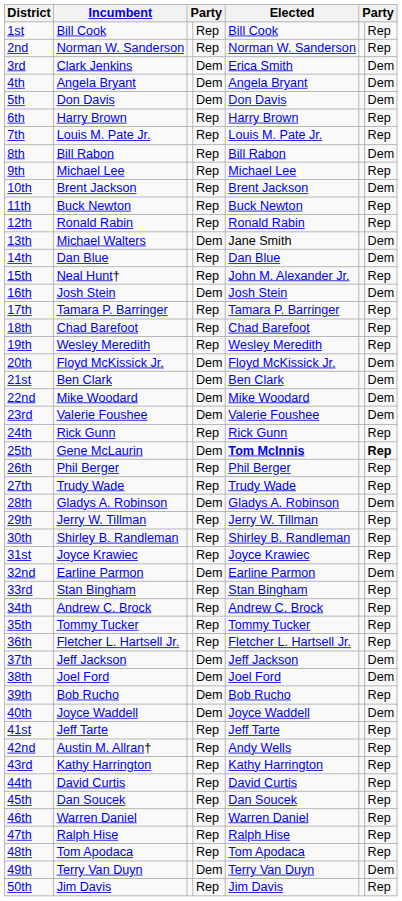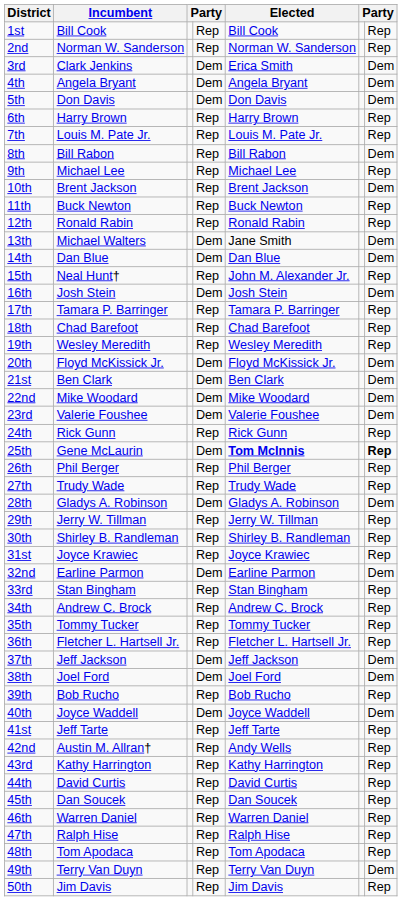(207, 258) Rep -> (209, 258) Dem
(209, 695) Dem -> (207, 695) Rep
(209, 870) Dem -> (207, 870) Rep
